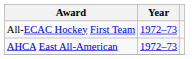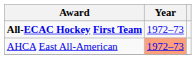(71, 29) normal -> (74, 29) bold
(159, 46) no background -> (165, 46) lightsalmon background
